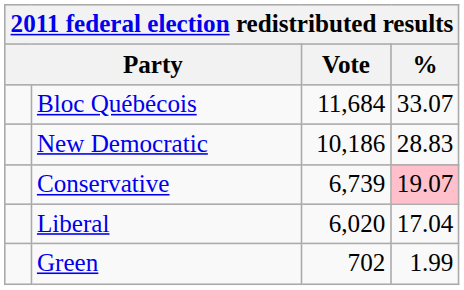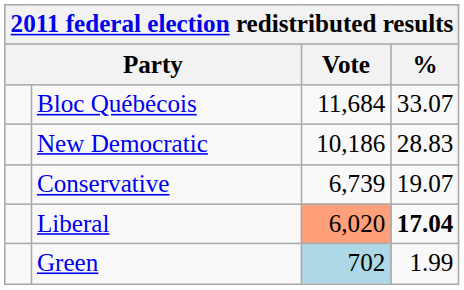(425, 183) pink background -> (425, 183) no background
(357, 223) no background -> (357, 223) lightsalmon background
(425, 223) normal -> (425, 223) bold
(366, 263) no background -> (366, 263) lightblue background
